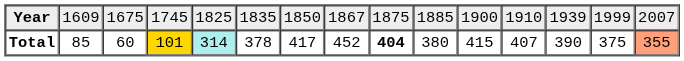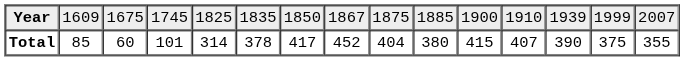(169, 43) gold background -> (169, 43) no background
(214, 43) paleturquoise background -> (214, 43) no background
(391, 43) bold -> (391, 43) normal
(657, 43) lightsalmon background -> (657, 43) no background
